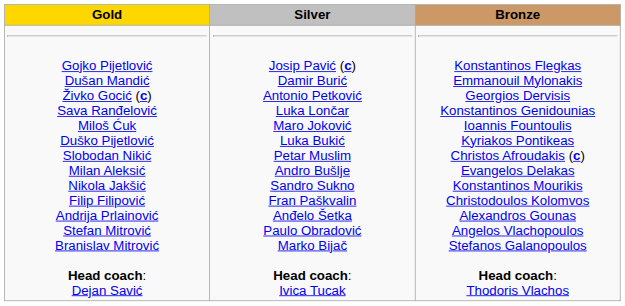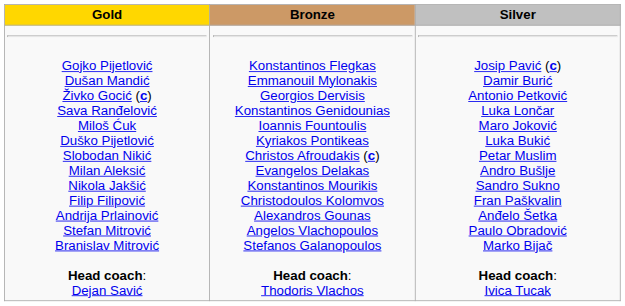columns swapped: (312, 15) <-> (518, 15)
